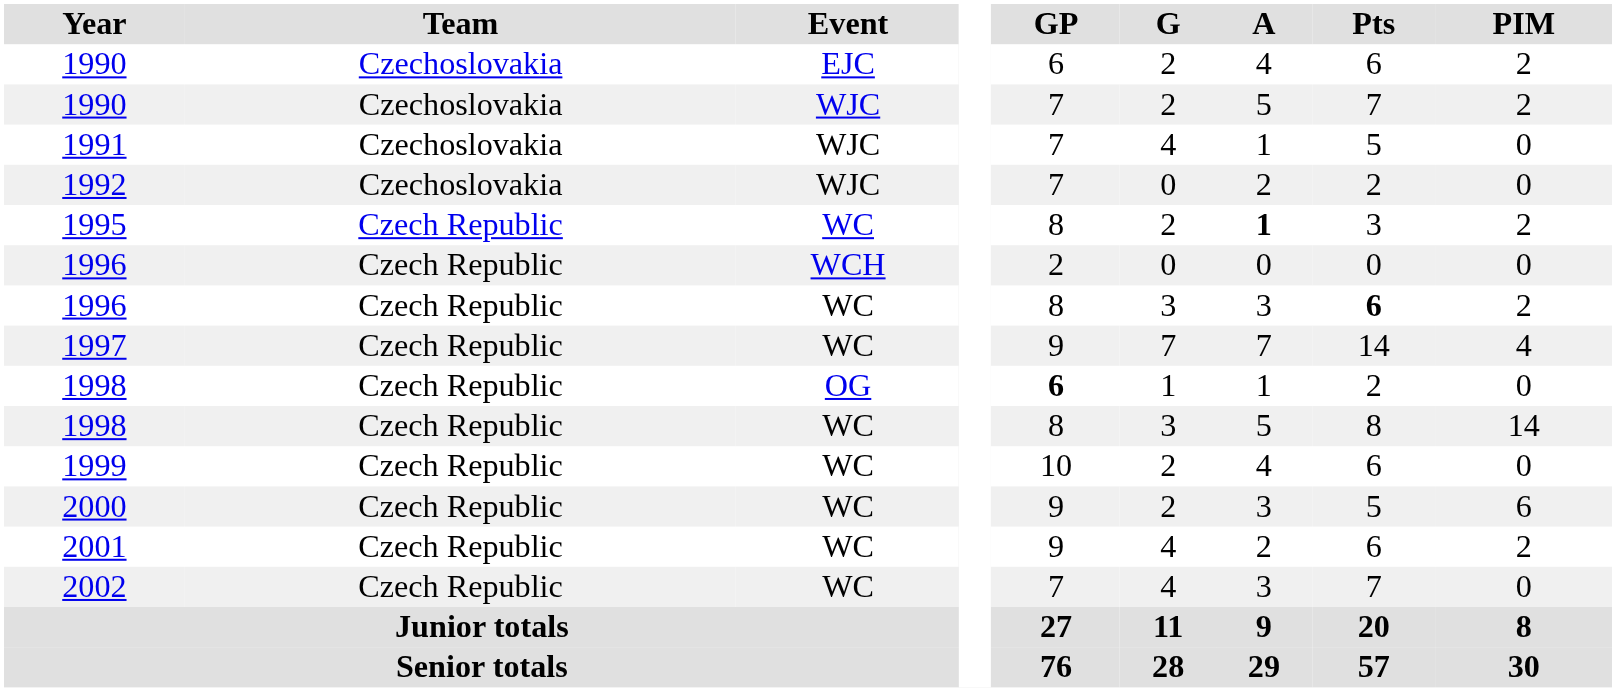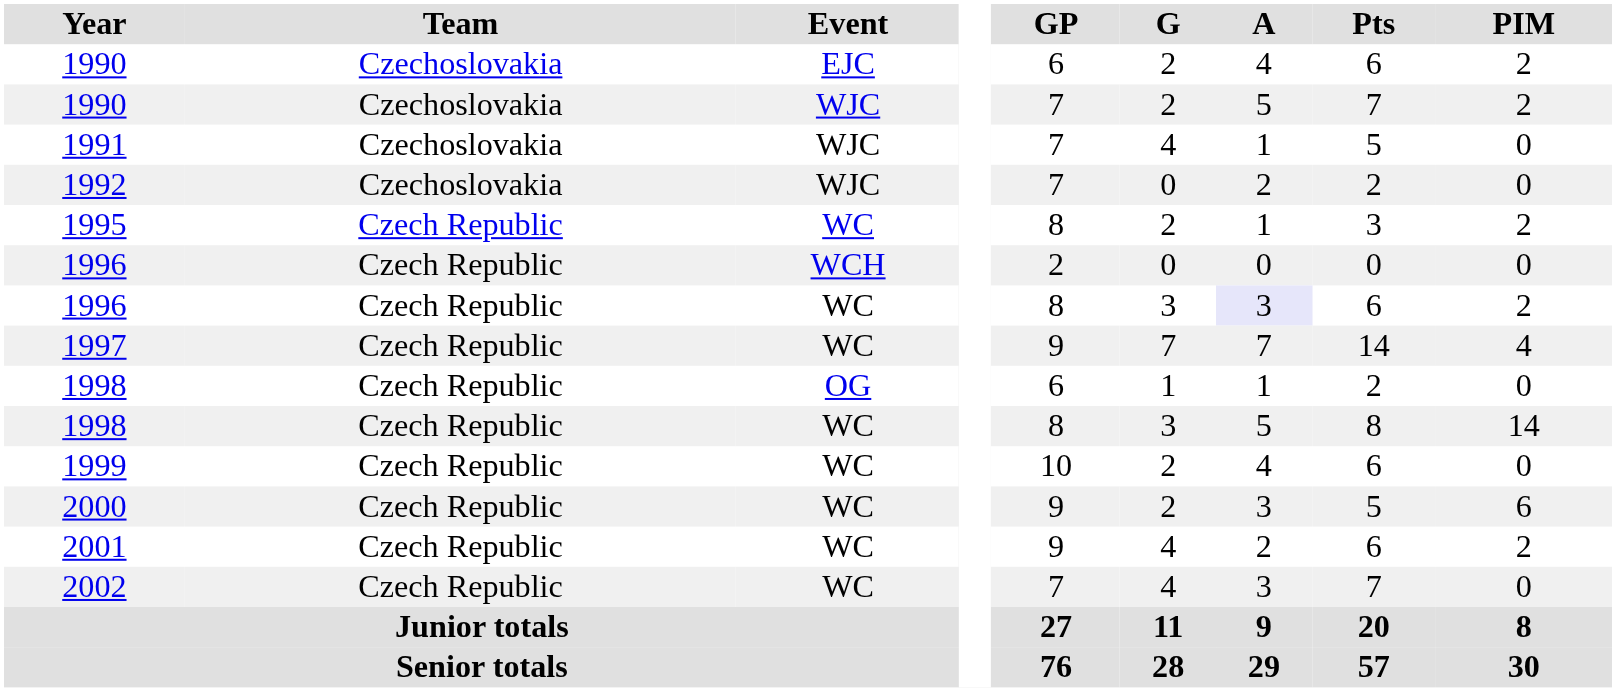(1264, 224) bold -> (1264, 224) normal
(1264, 304) no background -> (1264, 304) lavender background
(1374, 304) bold -> (1374, 304) normal
(1056, 385) bold -> (1056, 385) normal
